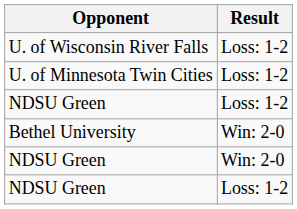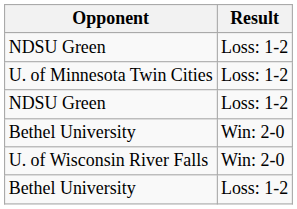(108, 47) U. of Wisconsin River Falls -> (57, 47) NDSU Green
(57, 160) NDSU Green -> (108, 160) U. of Wisconsin River Falls
(57, 189) NDSU Green -> (72, 189) Bethel University
